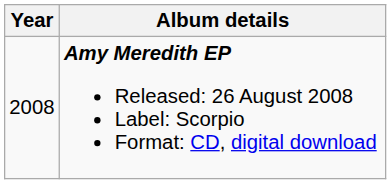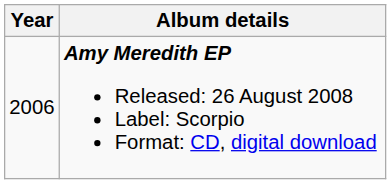(32, 107) 2008 -> (32, 107) 2006
